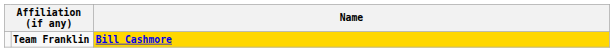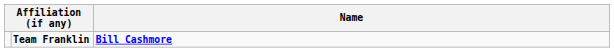(134, 39) gold background -> (134, 39) no background
